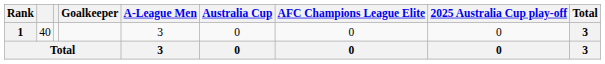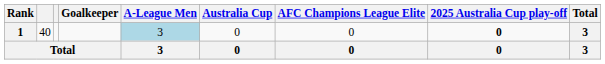(160, 31) no background -> (160, 31) lightblue background
(499, 31) normal -> (499, 31) bold
